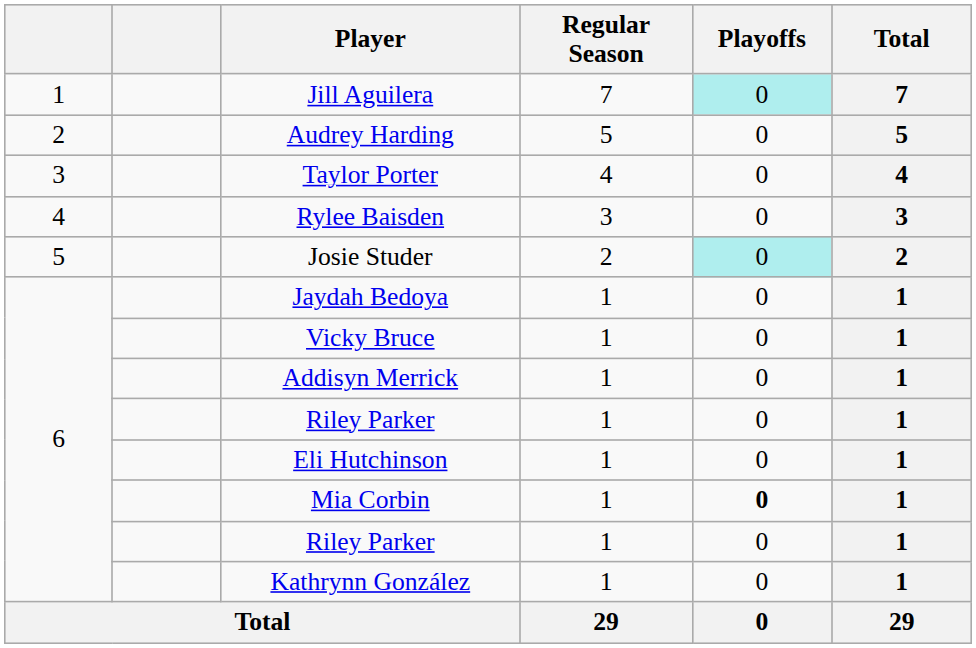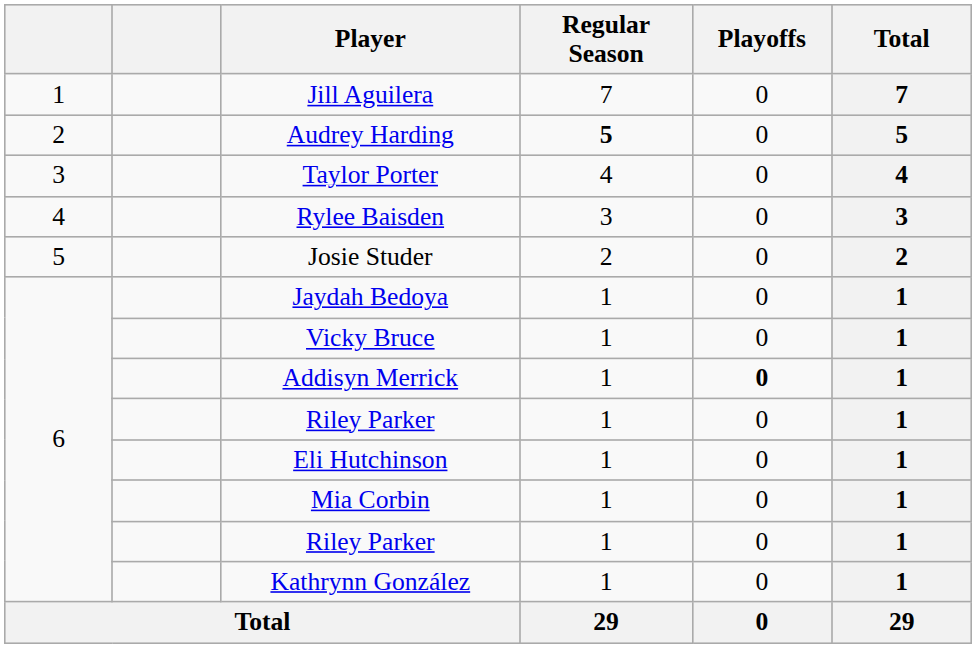(762, 94) paleturquoise background -> (762, 94) no background
(606, 134) normal -> (606, 134) bold
(762, 256) paleturquoise background -> (762, 256) no background
(762, 378) normal -> (762, 378) bold
(762, 500) bold -> (762, 500) normal
